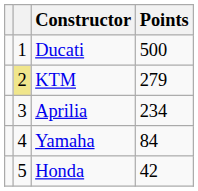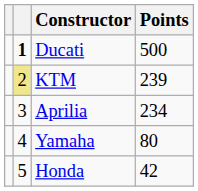(22, 50) normal -> (22, 50) bold
(153, 80) 279 -> (153, 80) 239
(149, 141) 84 -> (149, 141) 80
